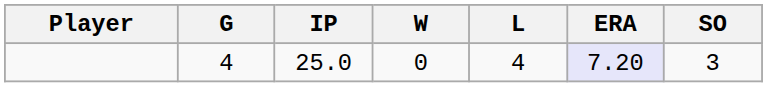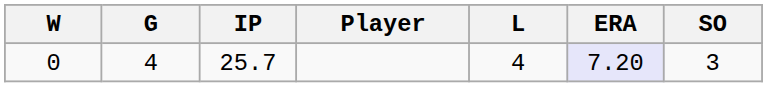columns swapped: (91, 24) <-> (421, 24)
(324, 63) 25.0 -> (248, 63) 25.7
